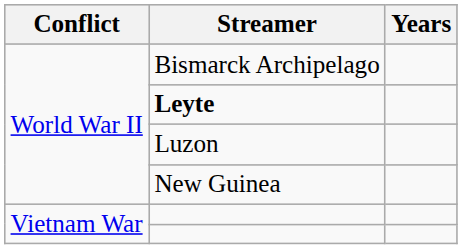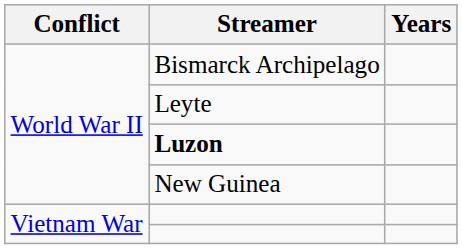(184, 104) bold -> (183, 104) normal
(186, 143) normal -> (189, 143) bold
